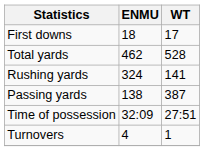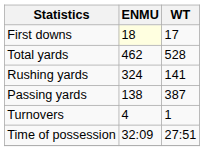(129, 35) no background -> (129, 35) lightyellow background
rows swapped: (36, 135) <-> (62, 115)
